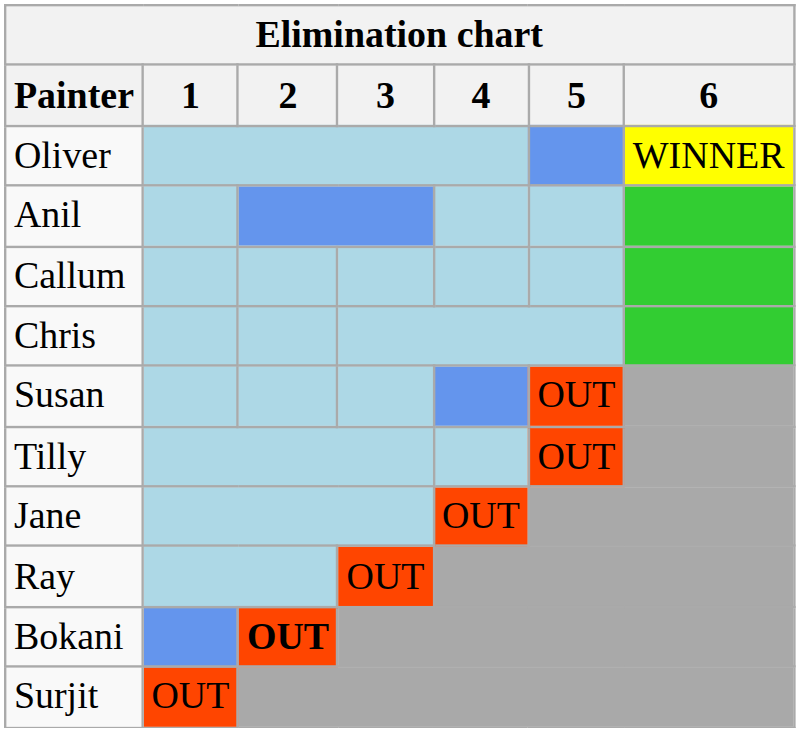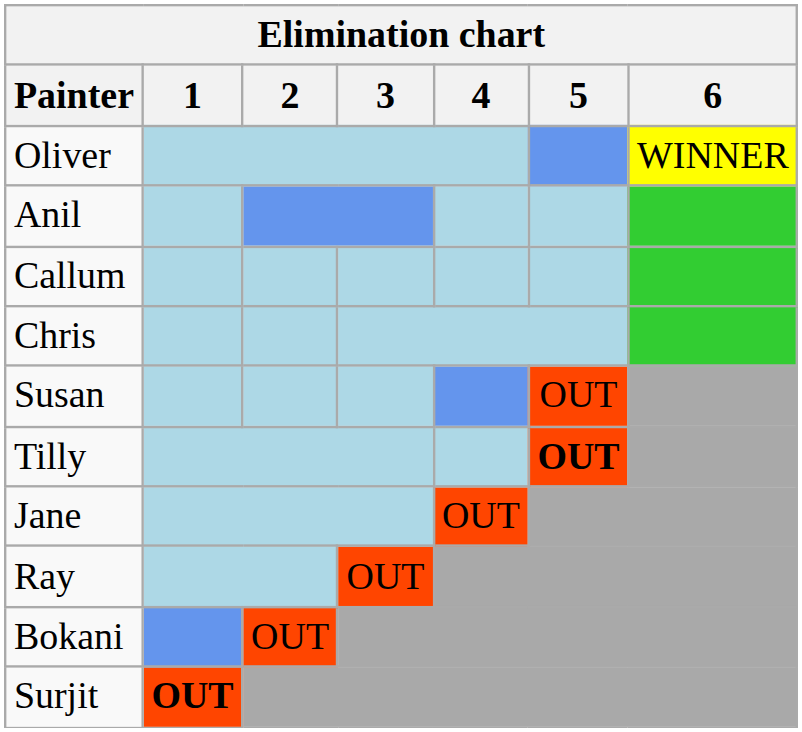(576, 455) normal -> (578, 455) bold
(288, 635) bold -> (290, 635) normal
(190, 696) normal -> (193, 696) bold
